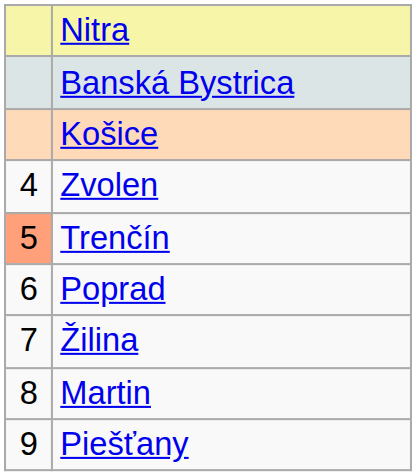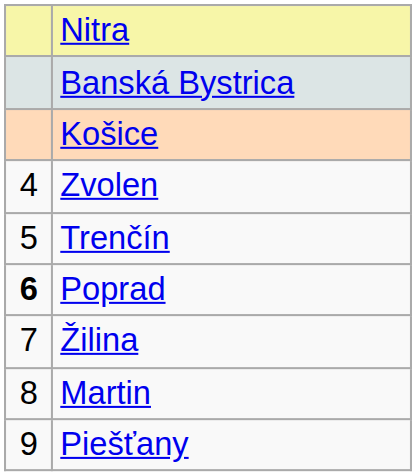(29, 237) lightsalmon background -> (29, 237) no background
(29, 289) normal -> (29, 289) bold
